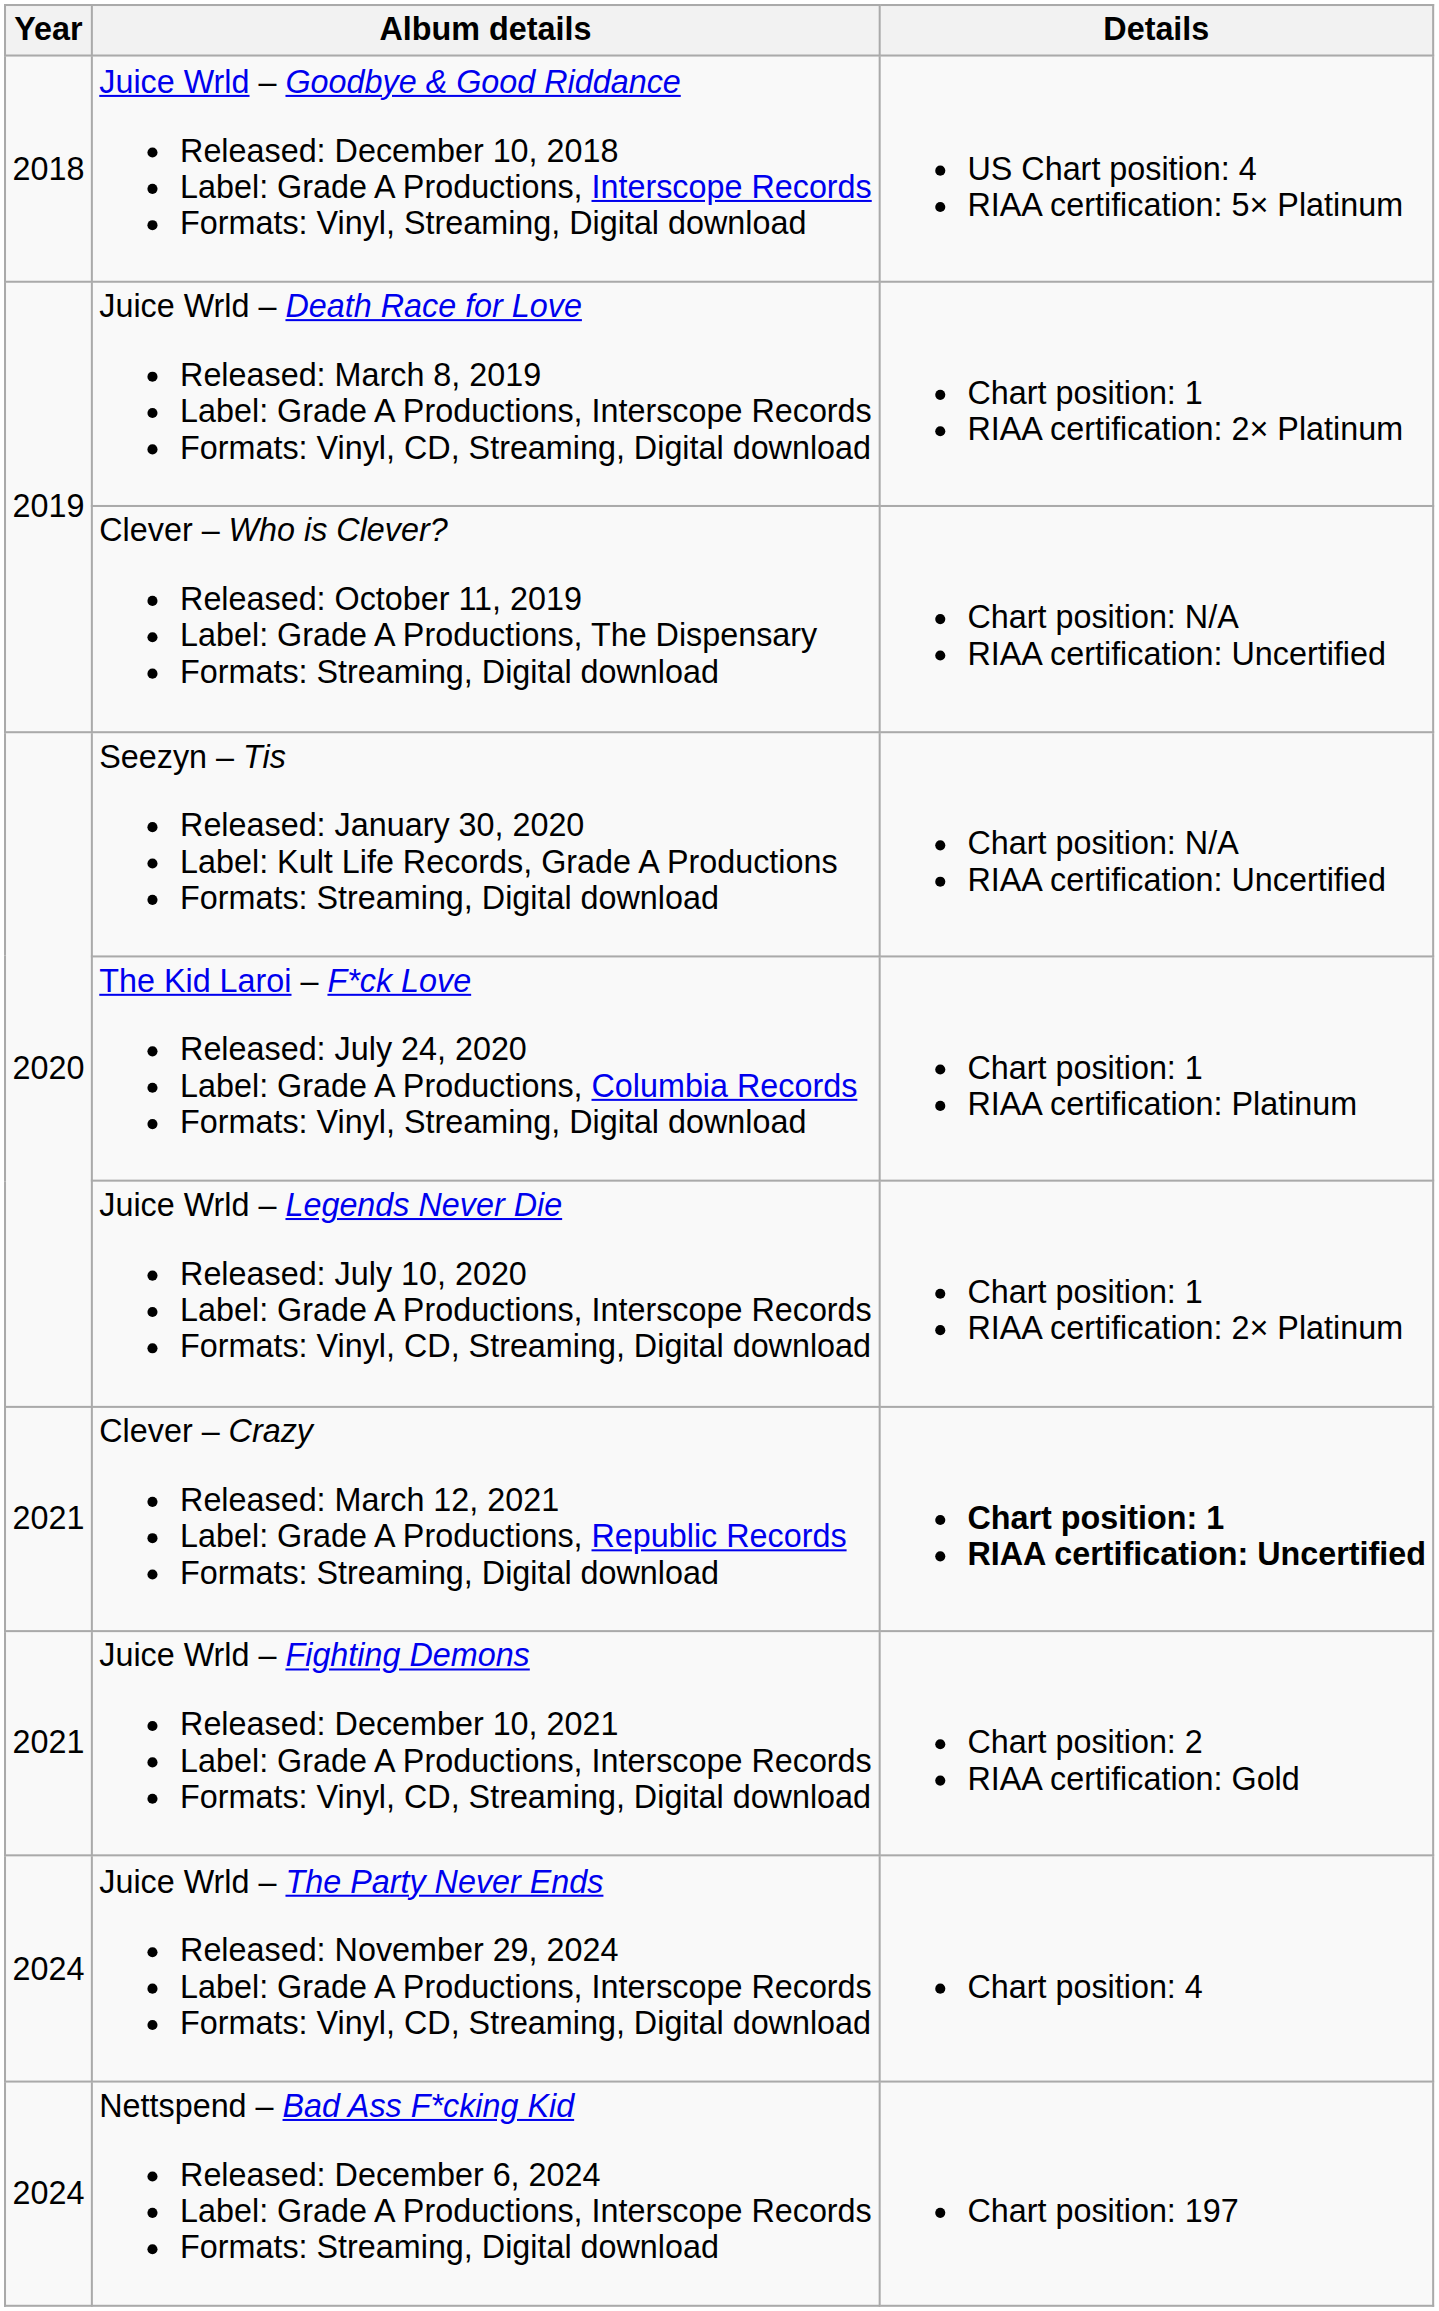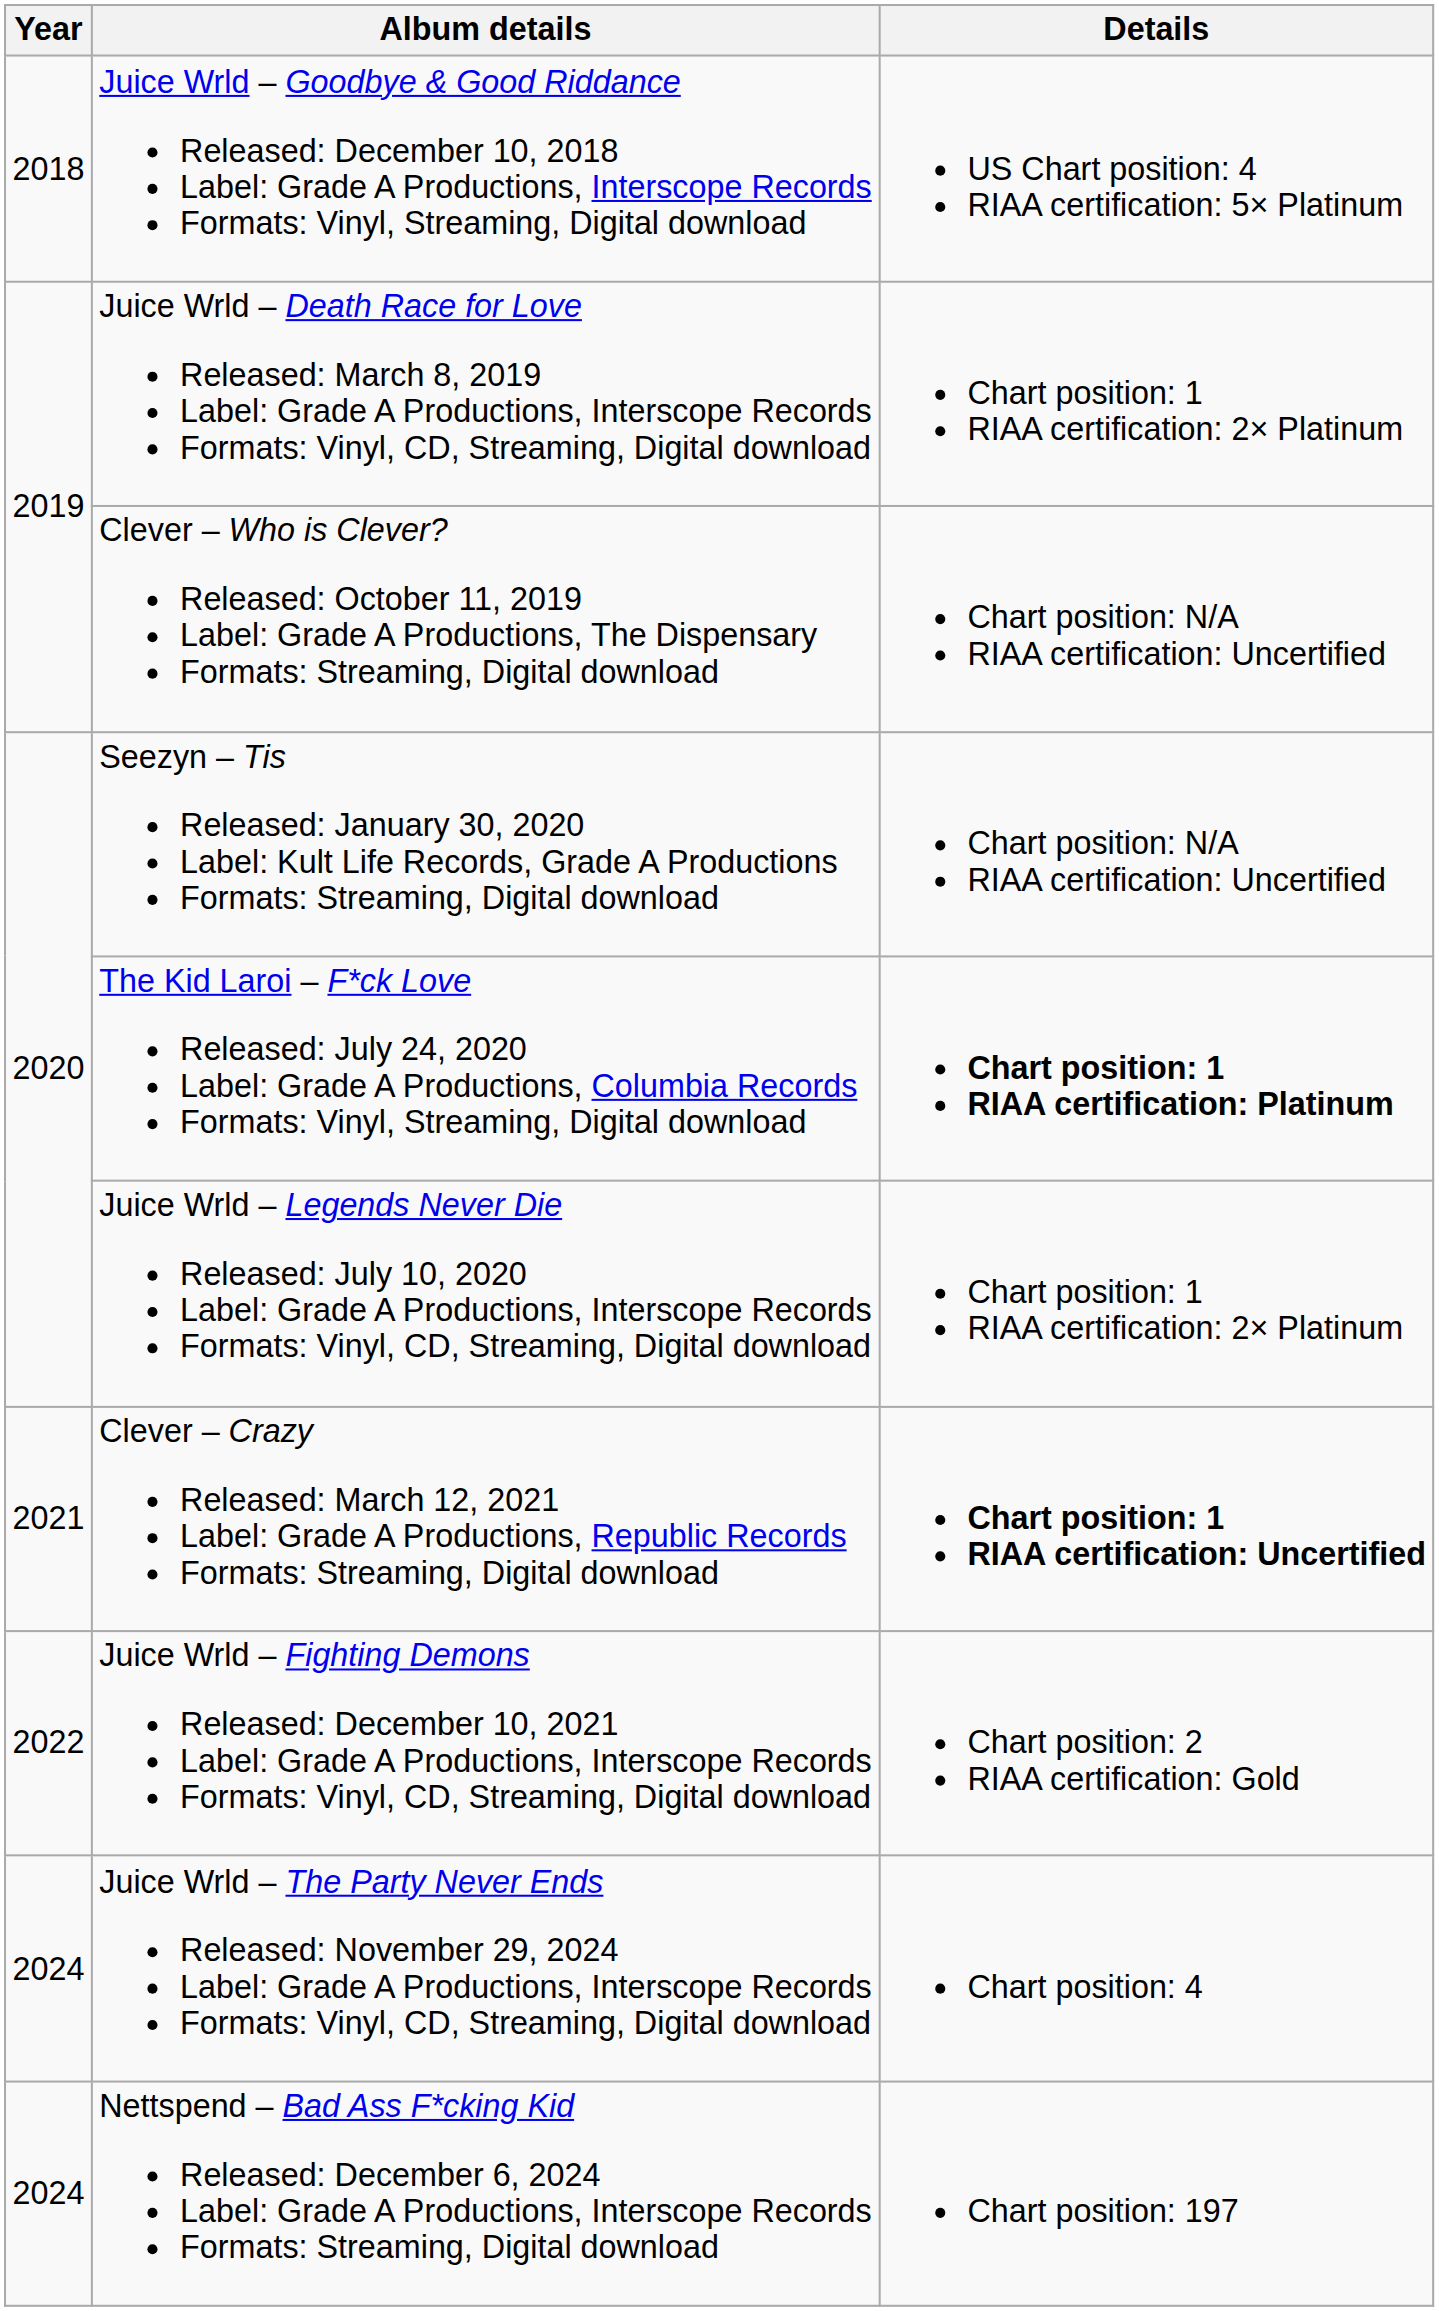(1156, 1087) normal -> (1156, 1087) bold
(48, 1743) 2021 -> (48, 1743) 2022
